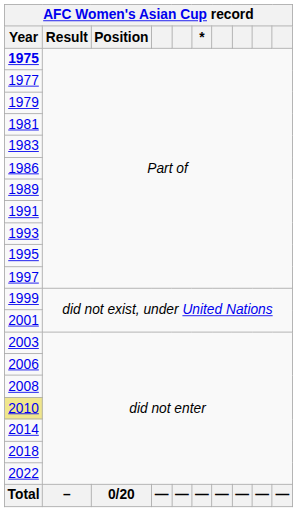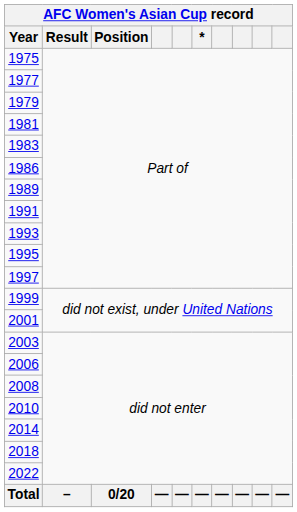(24, 59) bold -> (24, 59) normal
(24, 408) khaki background -> (24, 408) no background
